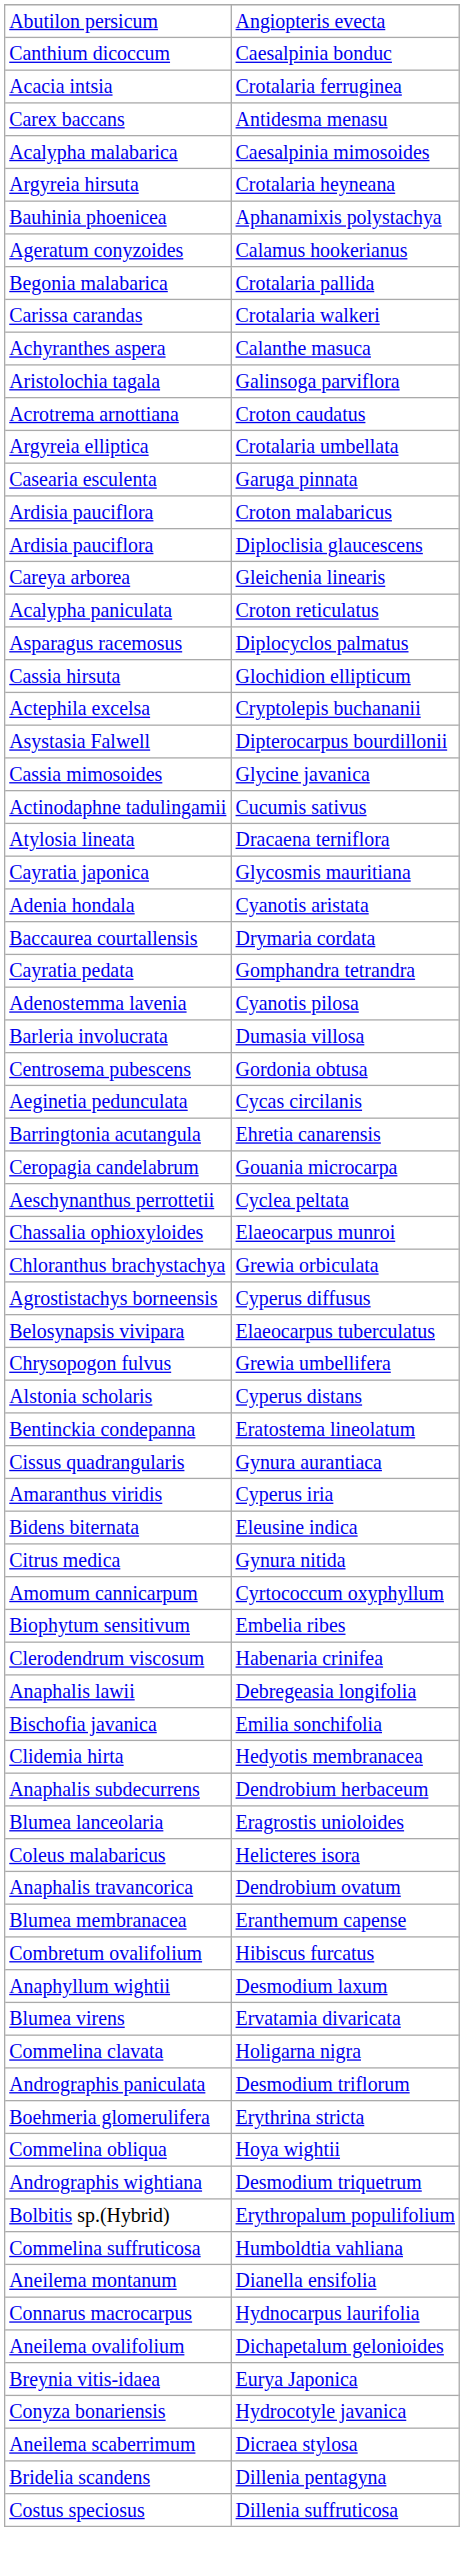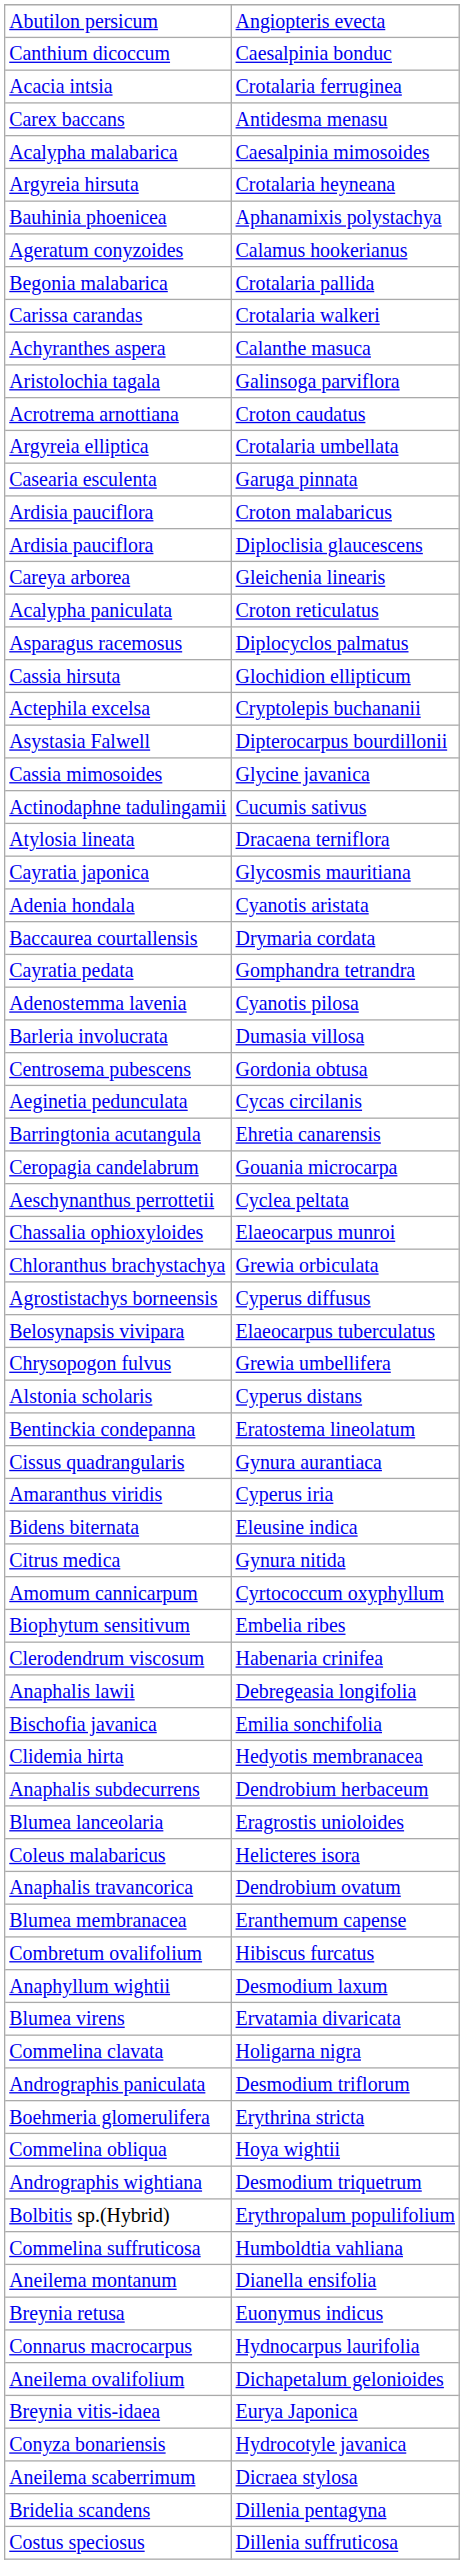+ row: (309, 2313)
